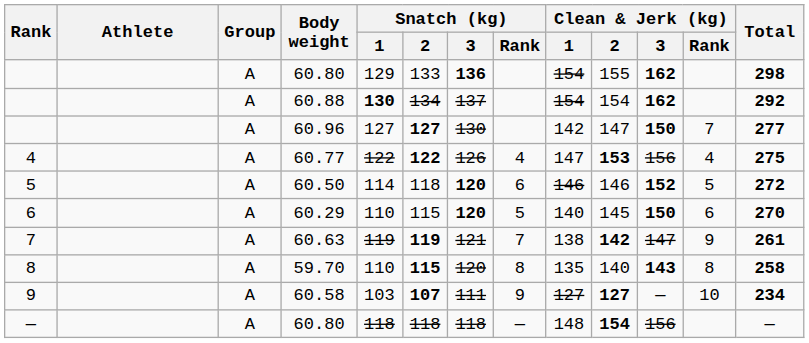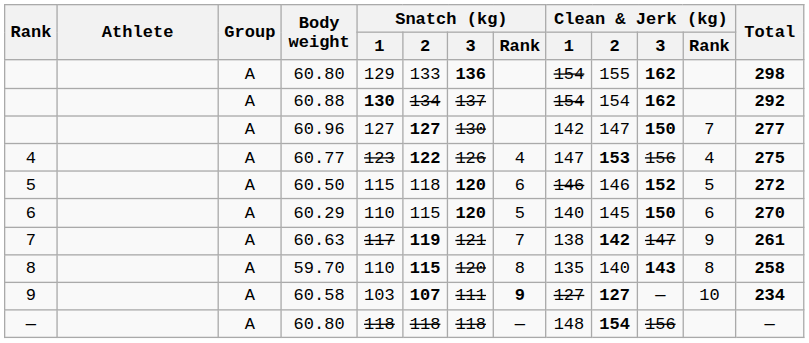(379, 157) 122 -> (379, 157) 123
(379, 185) 114 -> (379, 185) 115
(379, 241) 119 -> (379, 241) 117
(520, 296) normal -> (520, 296) bold
